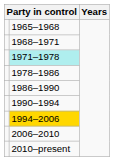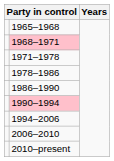(35, 42) no background -> (35, 42) pink background
(35, 57) paleturquoise background -> (35, 57) no background
(35, 103) no background -> (35, 103) pink background
(35, 118) gold background -> (35, 118) no background
